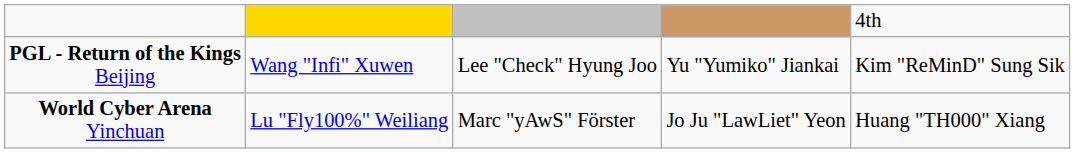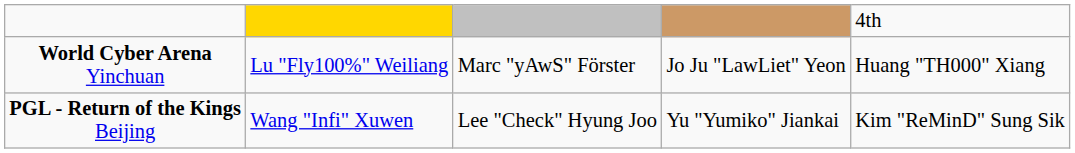rows swapped: (125, 64) <-> (125, 120)
